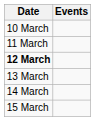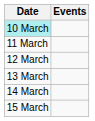(28, 28) no background -> (28, 28) paleturquoise background
(28, 60) bold -> (28, 60) normal
